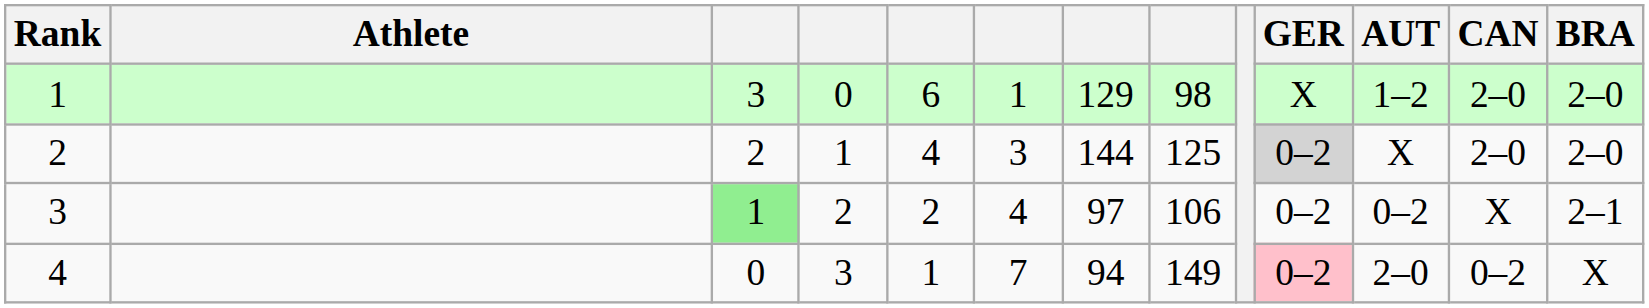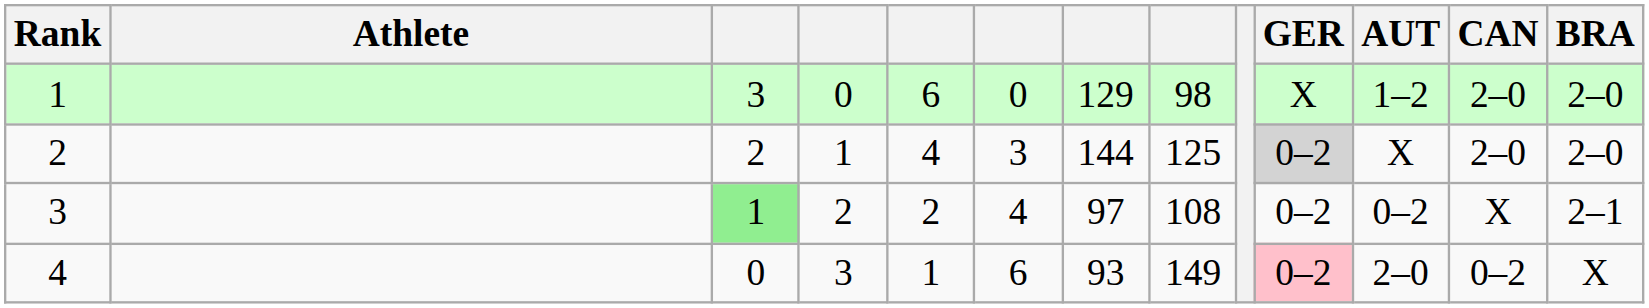(1018, 93) 1 -> (1018, 93) 0
(1193, 212) 106 -> (1193, 212) 108
(1018, 271) 7 -> (1018, 271) 6
(1106, 271) 94 -> (1106, 271) 93
